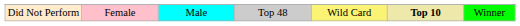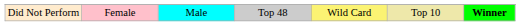(426, 12) bold -> (426, 12) normal
(489, 12) normal -> (489, 12) bold
